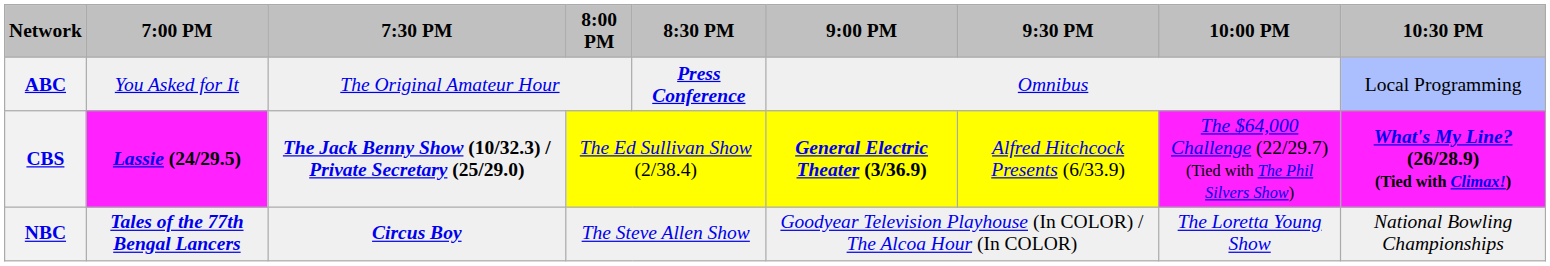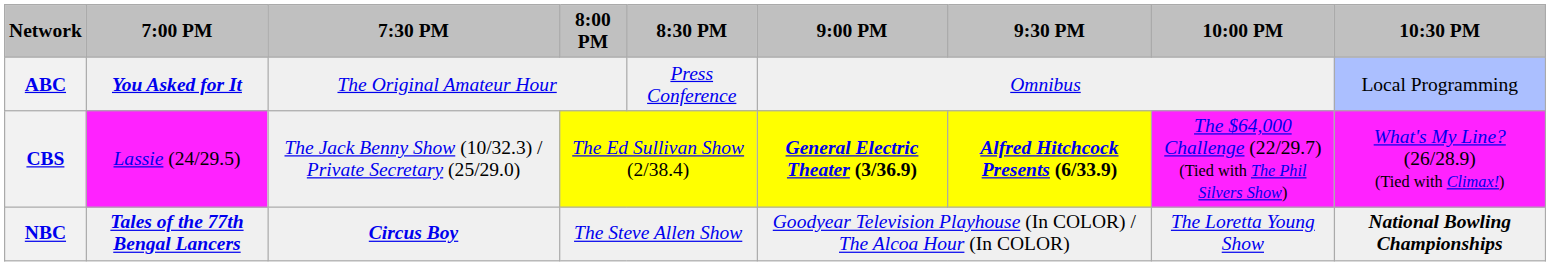(177, 83) normal -> (177, 83) bold
(699, 83) bold -> (692, 83) normal
(177, 158) bold -> (177, 158) normal
(417, 158) bold -> (414, 158) normal
(1058, 158) normal -> (1049, 158) bold
(1443, 158) bold -> (1440, 158) normal
(1443, 233) normal -> (1440, 233) bold
